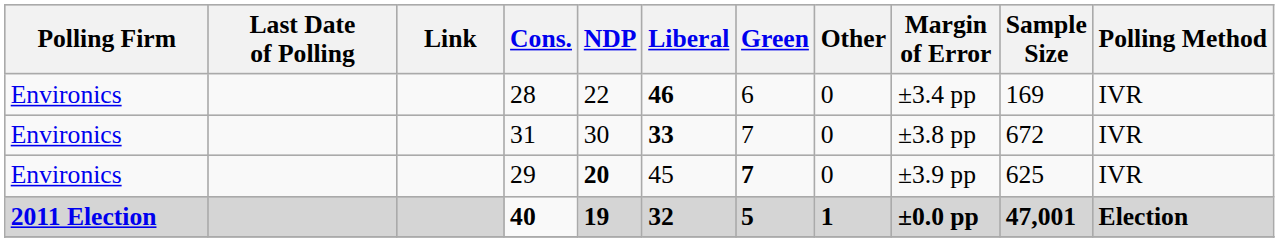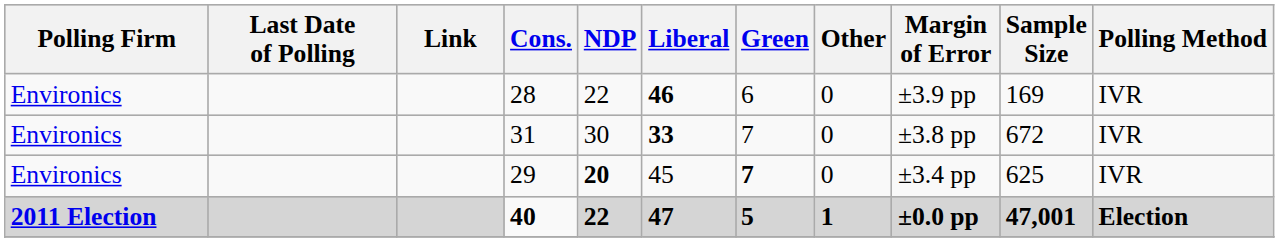(937, 94) ±3.4 pp -> (937, 94) ±3.9 pp
(937, 175) ±3.9 pp -> (937, 175) ±3.4 pp
(597, 216) 19 -> (597, 216) 22
(661, 216) 32 -> (661, 216) 47
